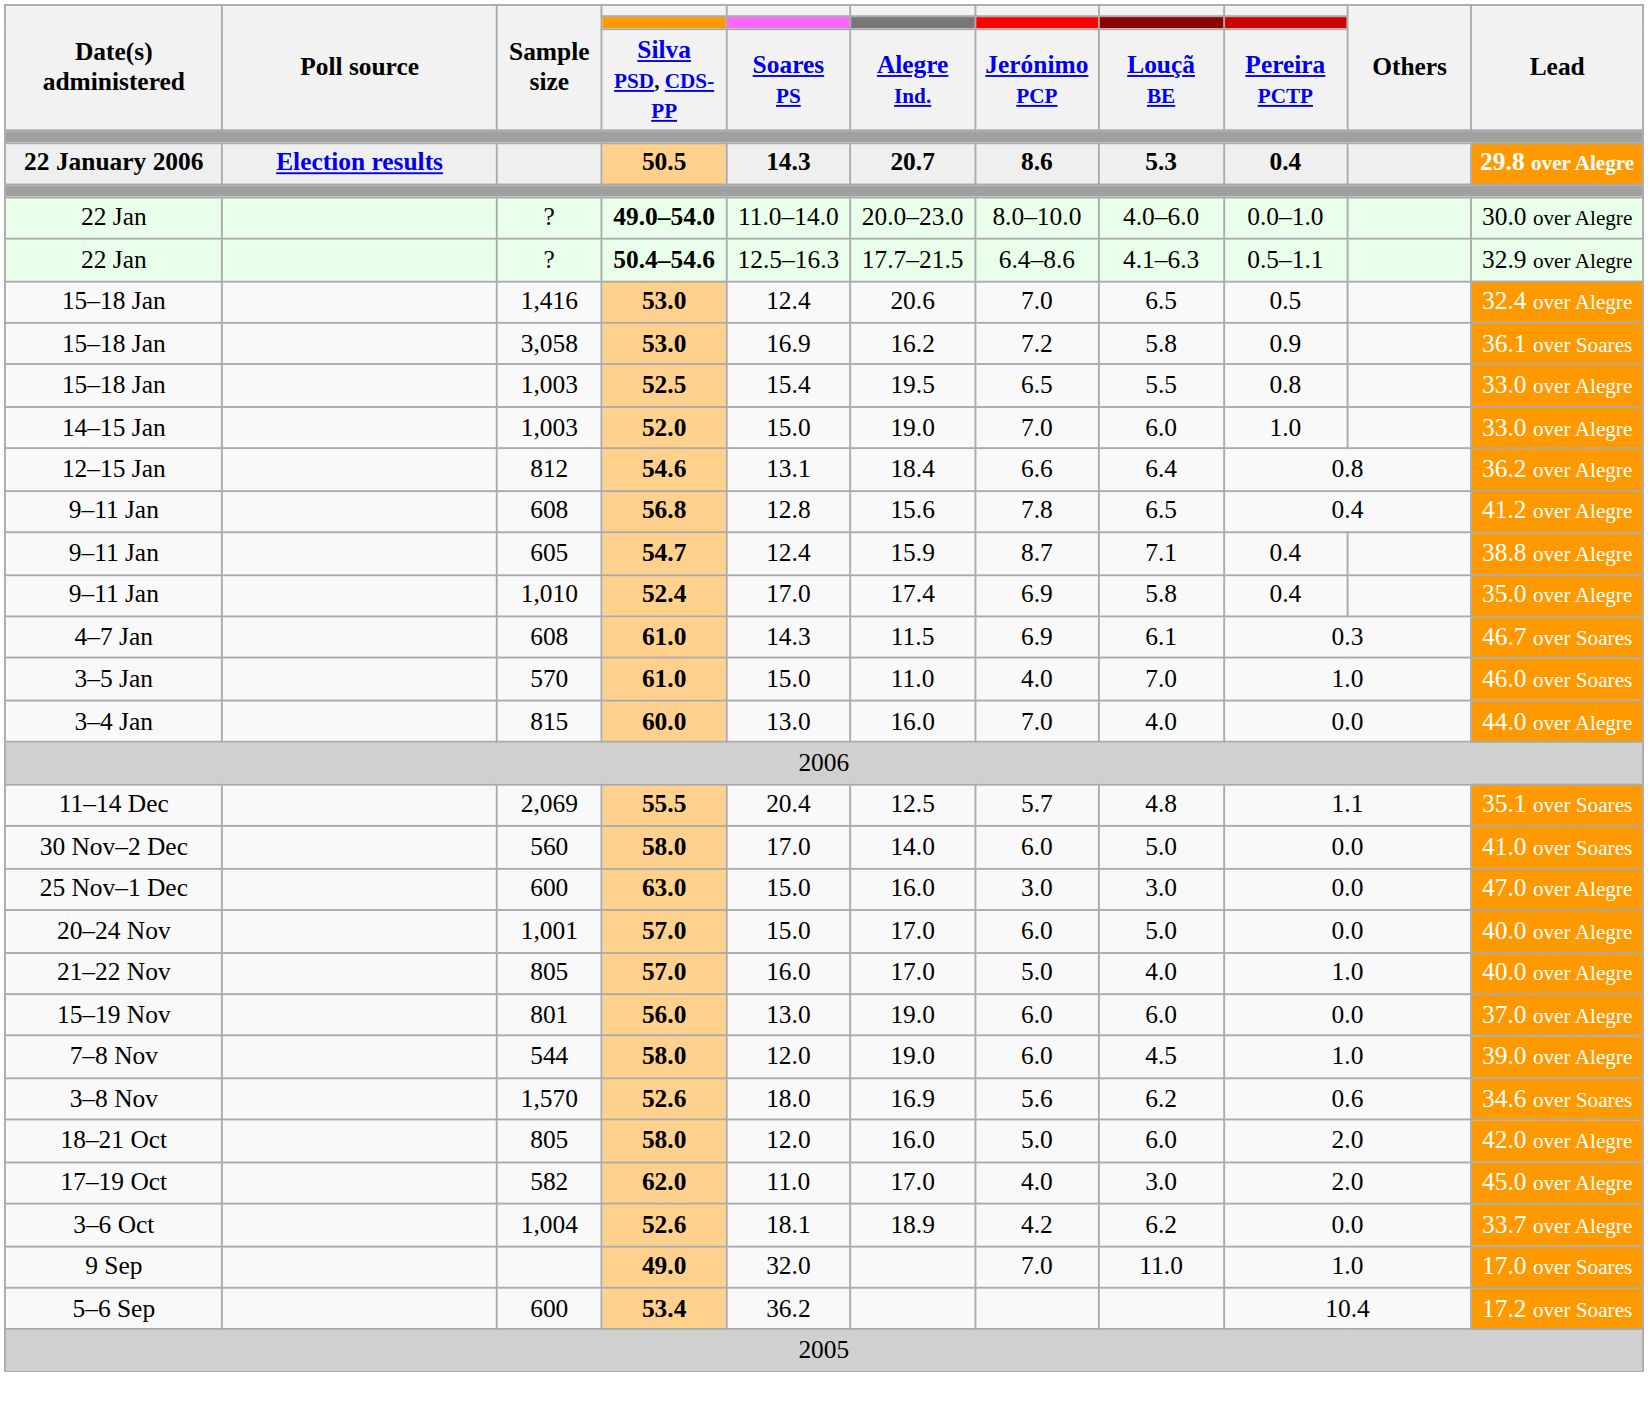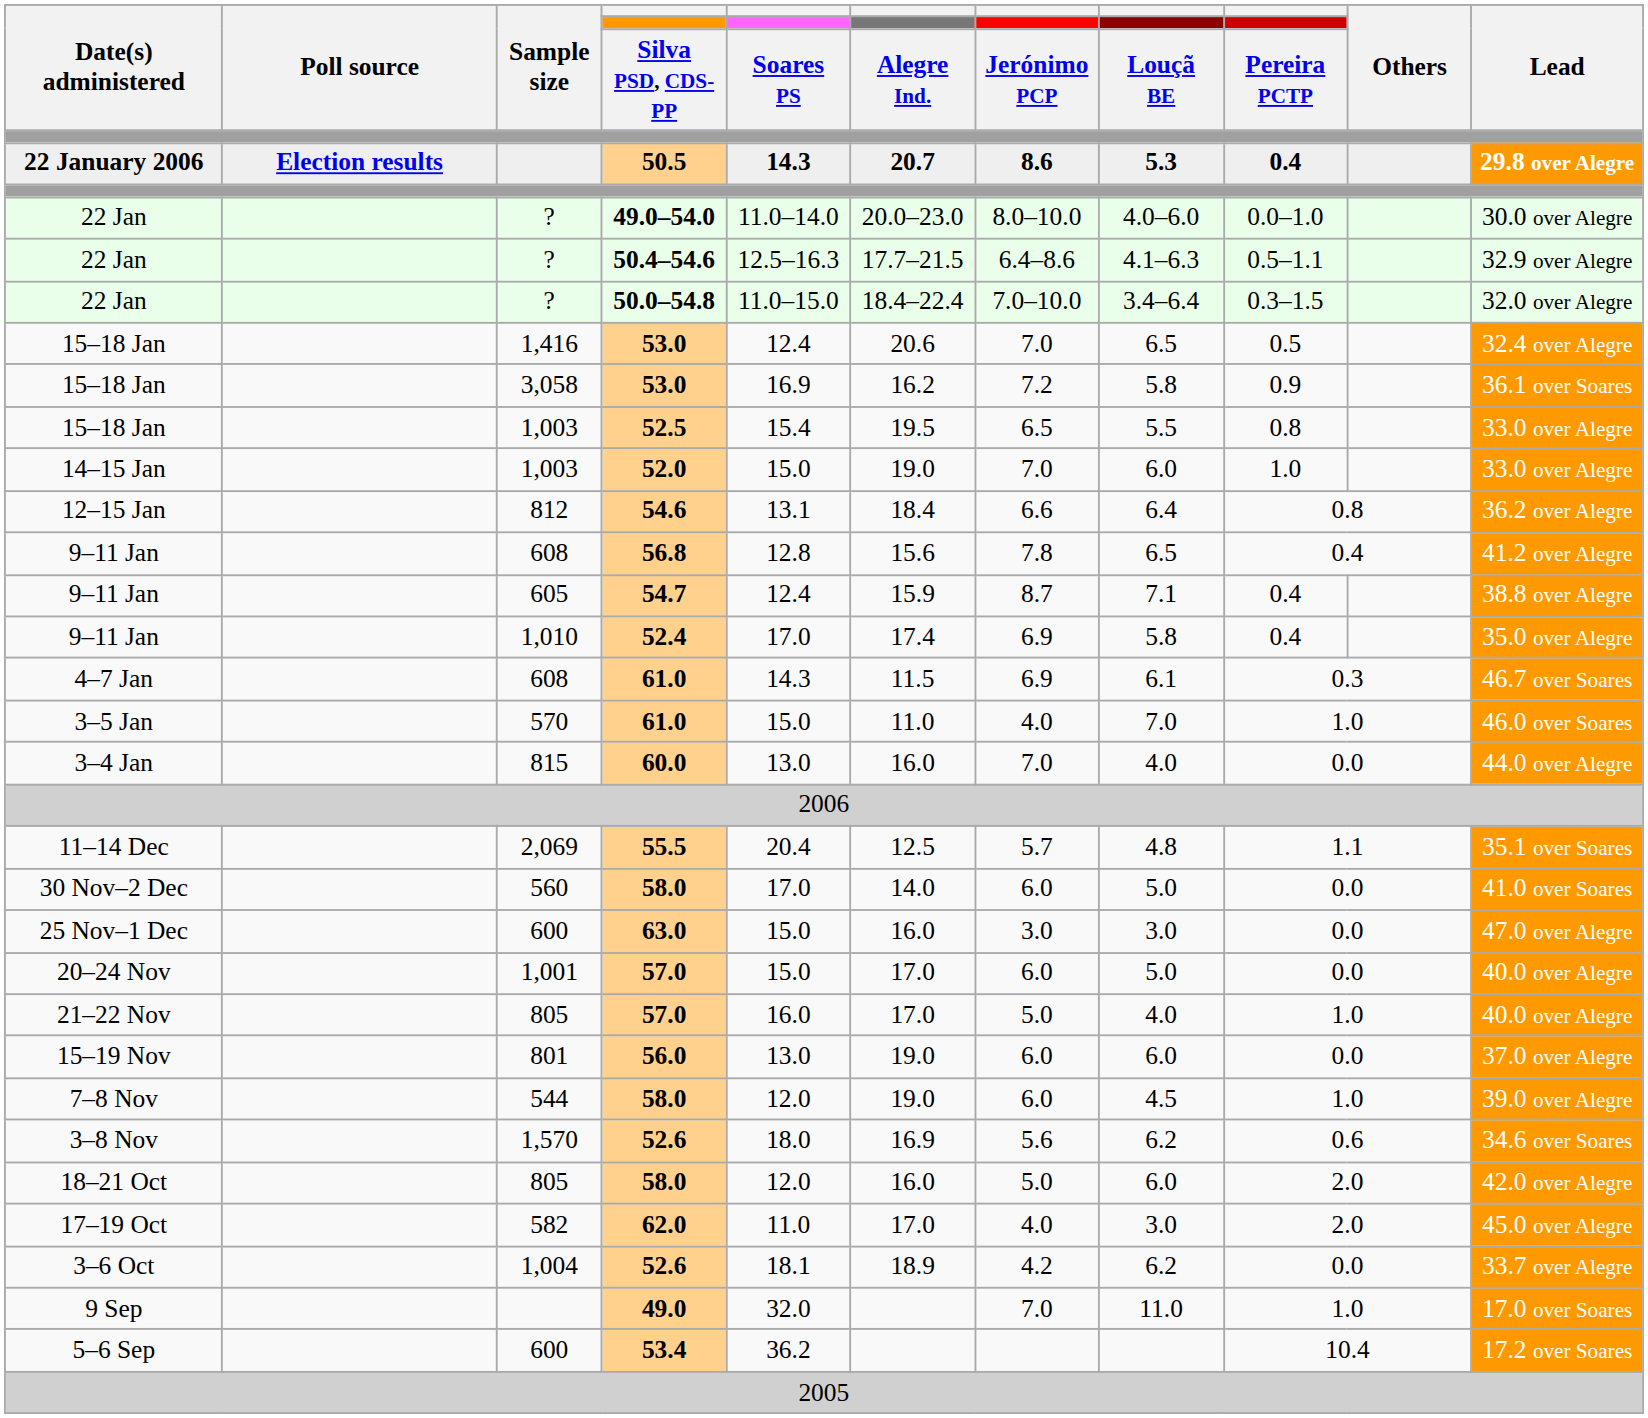+ row: (114, 300)
